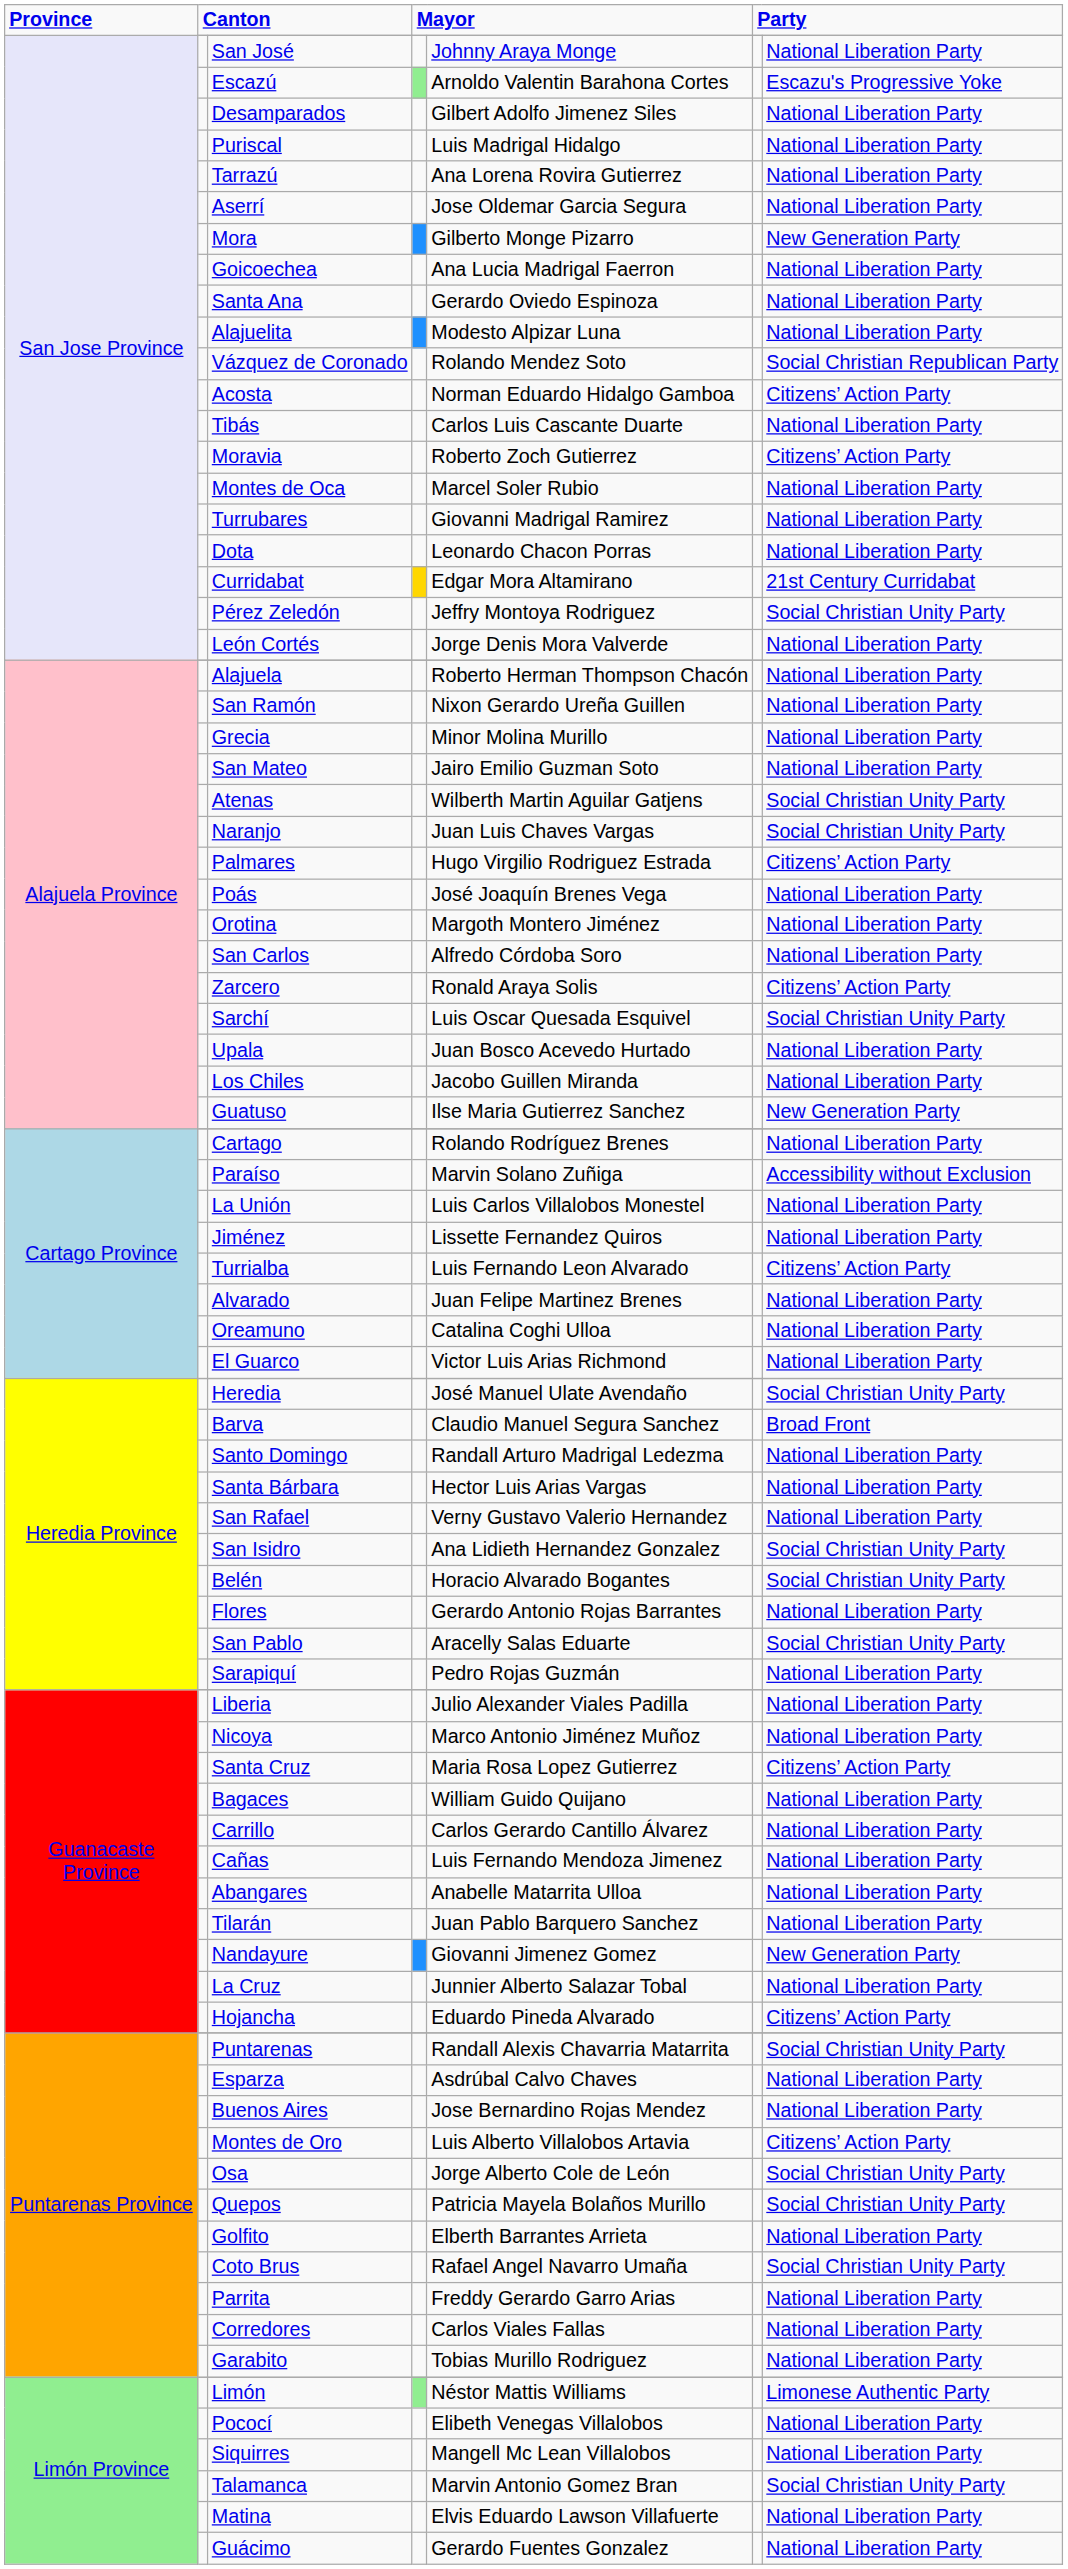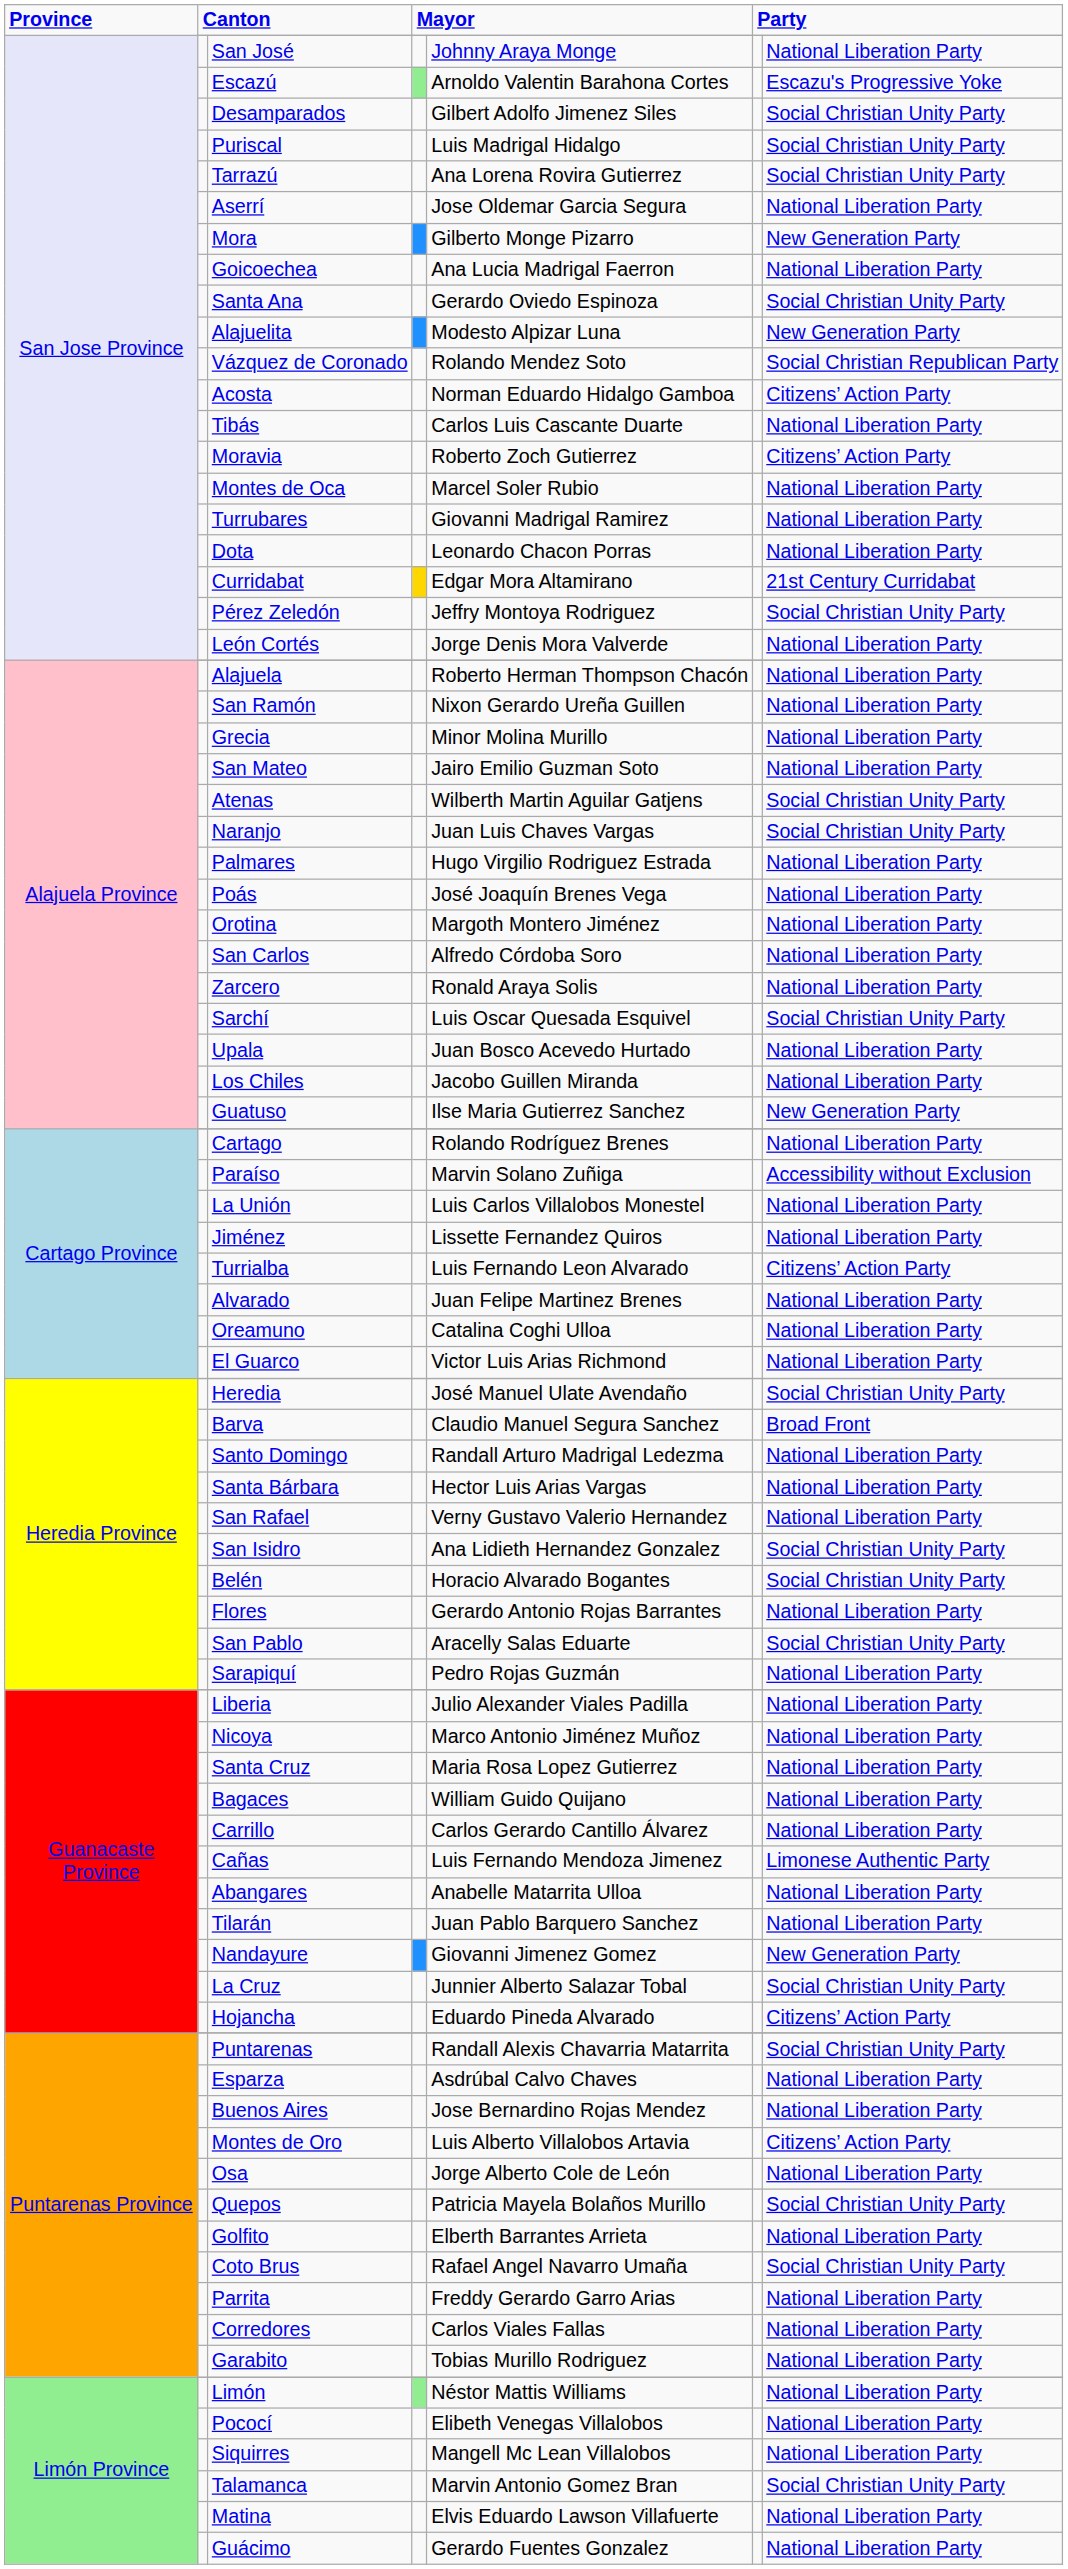(874, 113) National Liberation Party -> (886, 113) Social Christian Unity Party
(874, 144) National Liberation Party -> (886, 144) Social Christian Unity Party
(874, 176) National Liberation Party -> (886, 176) Social Christian Unity Party
(874, 301) National Liberation Party -> (886, 301) Social Christian Unity Party
(874, 332) National Liberation Party -> (863, 332) New Generation Party
(858, 862) Citizens’ Action Party -> (874, 862) National Liberation Party
(858, 987) Citizens’ Action Party -> (874, 987) National Liberation Party
(858, 1767) Citizens’ Action Party -> (874, 1767) National Liberation Party
(874, 1861) National Liberation Party -> (878, 1861) Limonese Authentic Party
(874, 1986) National Liberation Party -> (886, 1986) Social Christian Unity Party
(886, 2173) Social Christian Unity Party -> (874, 2173) National Liberation Party
(878, 2392) Limonese Authentic Party -> (874, 2392) National Liberation Party
